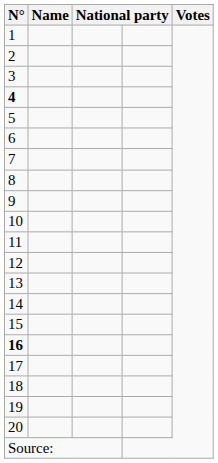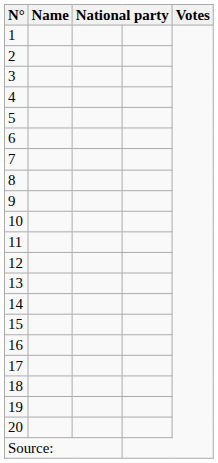(12, 97) bold -> (12, 97) normal
(15, 345) bold -> (15, 345) normal
